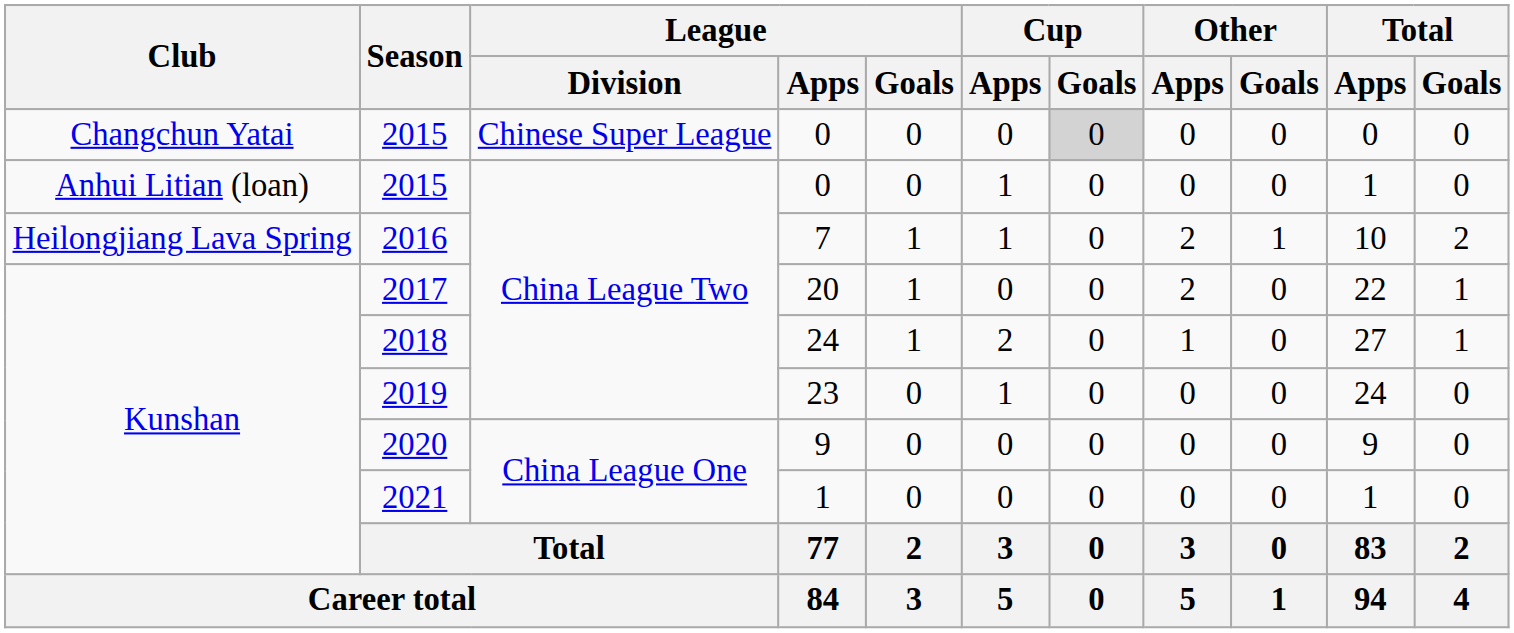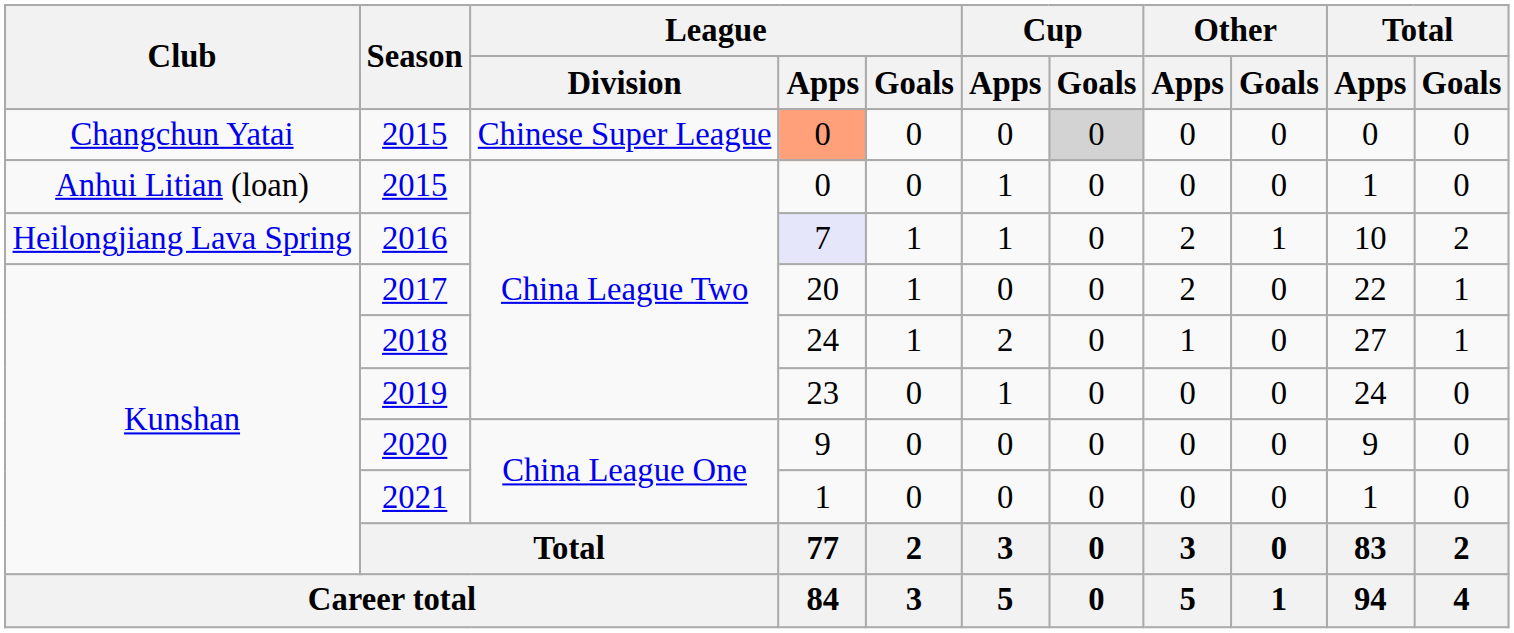(823, 133) no background -> (823, 133) lightsalmon background
(823, 237) no background -> (823, 237) lavender background
